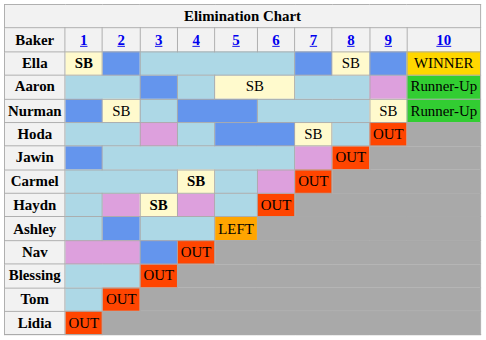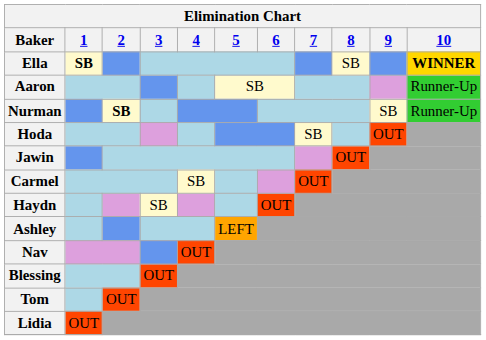(444, 63) normal -> (444, 63) bold
(121, 110) normal -> (121, 110) bold
(196, 181) bold -> (196, 181) normal
(159, 205) bold -> (159, 205) normal
